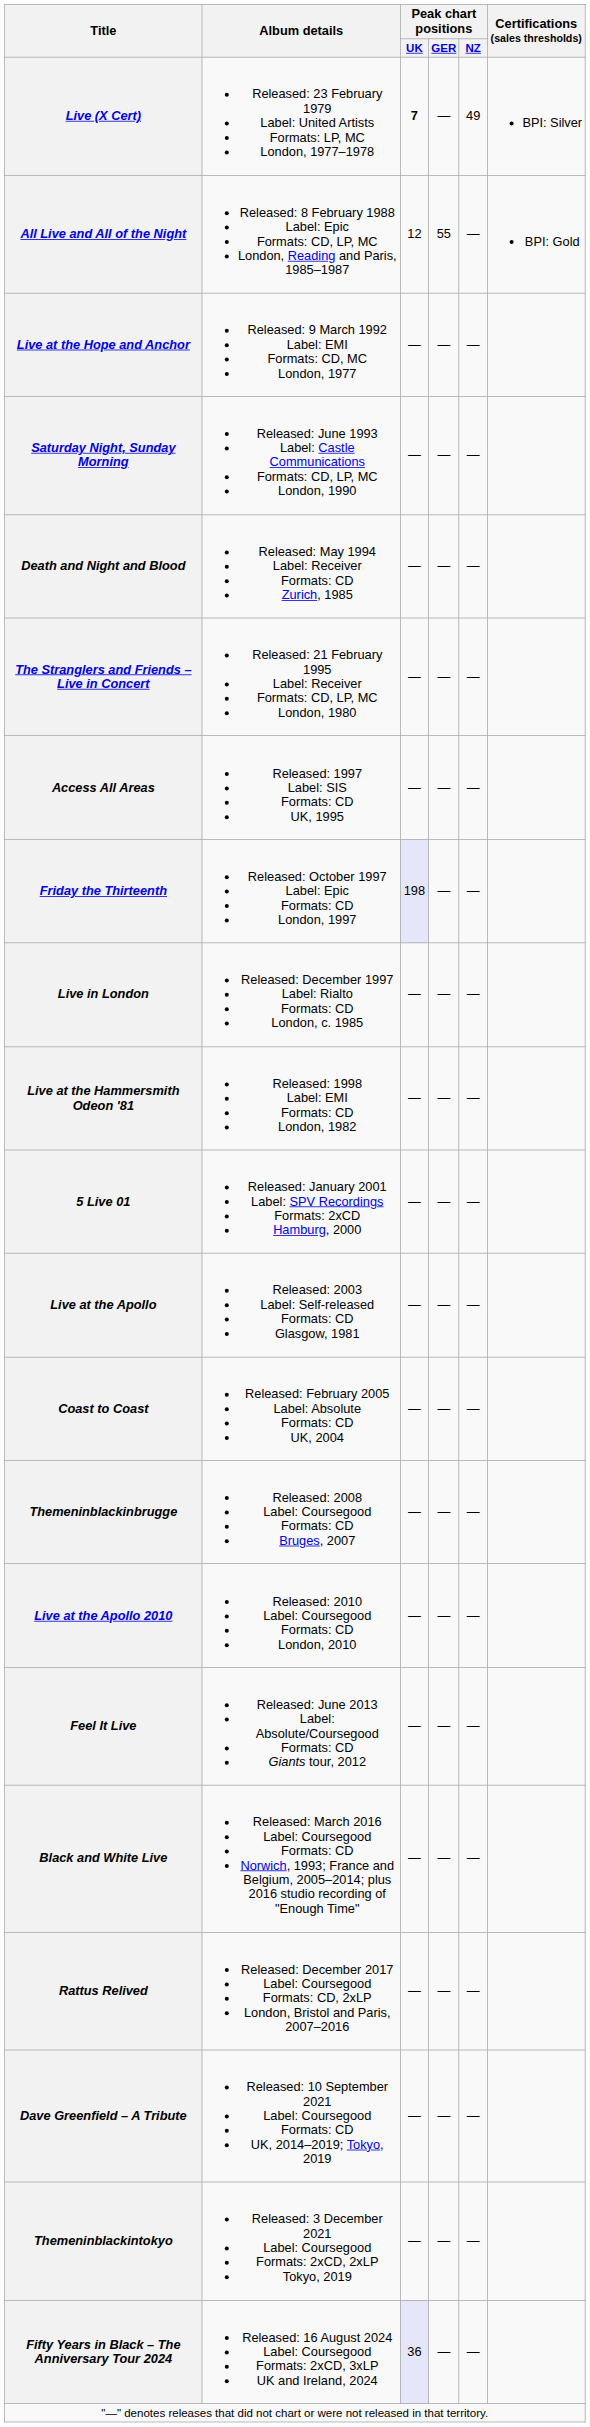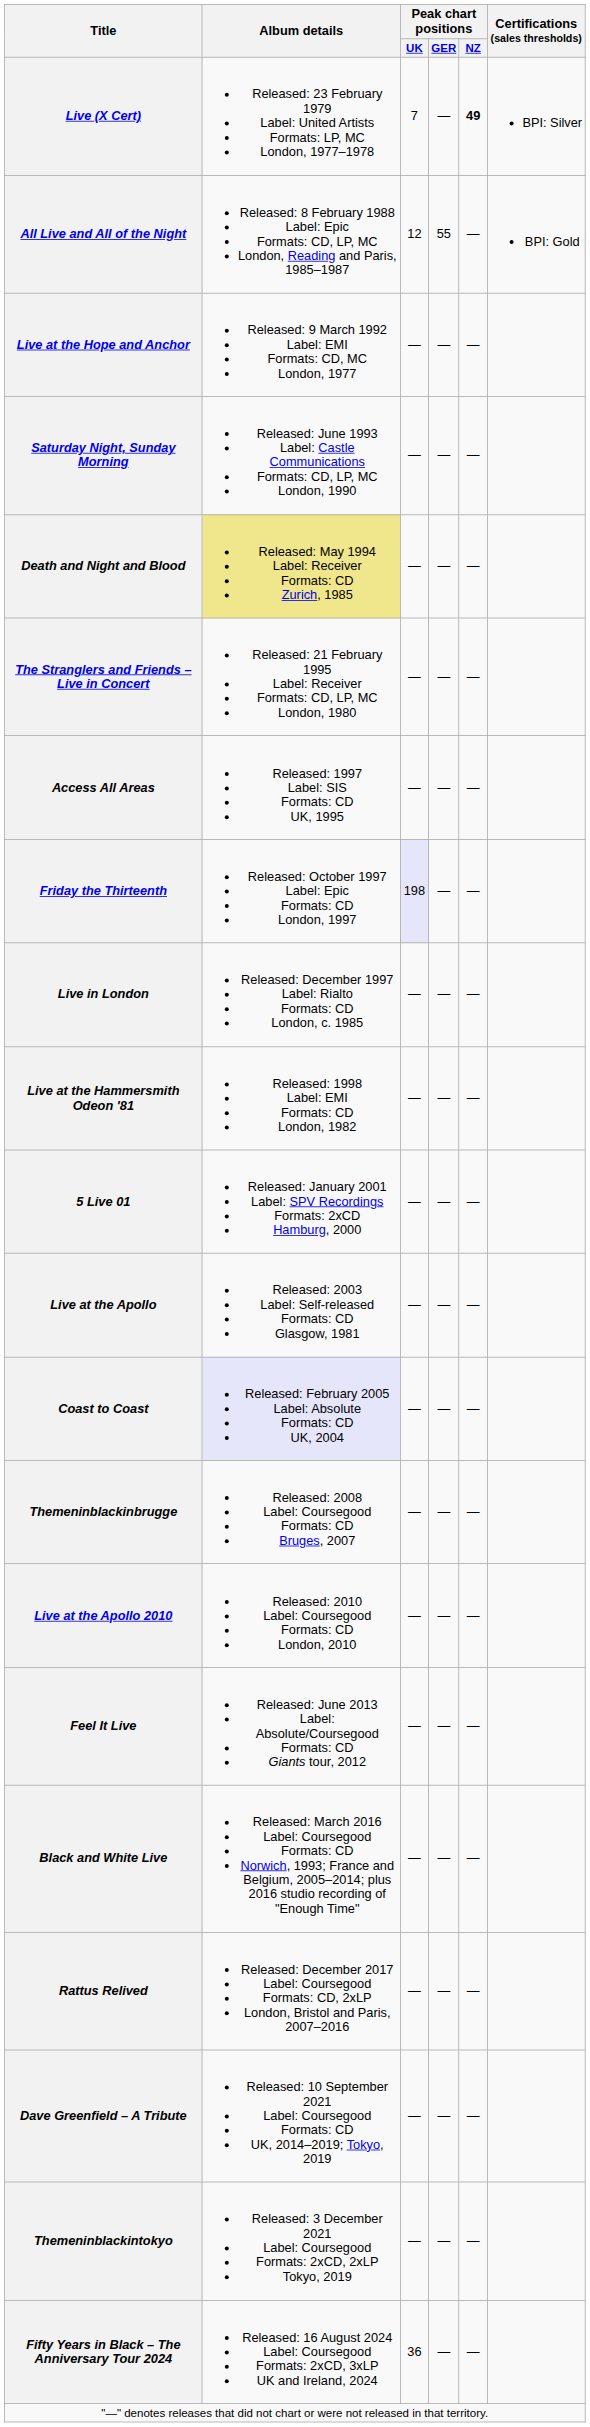(414, 116) bold -> (414, 116) normal
(473, 116) normal -> (473, 116) bold
(301, 573) no background -> (301, 573) khaki background
(301, 1416) no background -> (301, 1416) lavender background
(414, 2351) lavender background -> (414, 2351) no background
